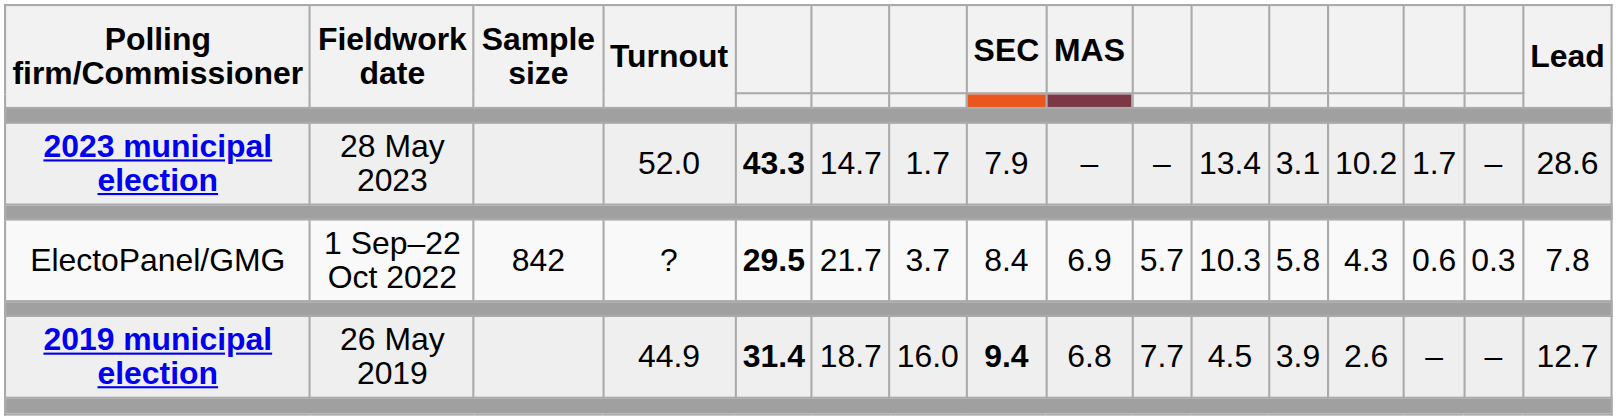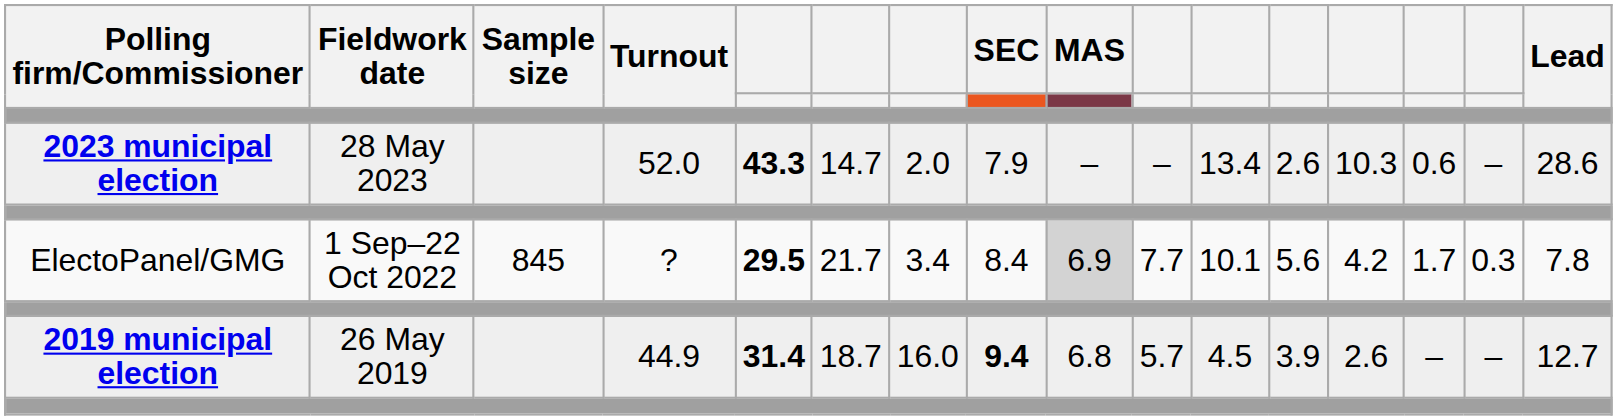(928, 163) 1.7 -> (928, 163) 2.0
(1298, 163) 3.1 -> (1298, 163) 2.6
(1366, 163) 10.2 -> (1366, 163) 10.3
(1434, 163) 1.7 -> (1434, 163) 0.6
(538, 260) 842 -> (538, 260) 845
(928, 260) 3.7 -> (928, 260) 3.4
(1089, 260) no background -> (1089, 260) lightgrey background
(1162, 260) 5.7 -> (1162, 260) 7.7
(1230, 260) 10.3 -> (1230, 260) 10.1
(1298, 260) 5.8 -> (1298, 260) 5.6
(1366, 260) 4.3 -> (1366, 260) 4.2
(1434, 260) 0.6 -> (1434, 260) 1.7
(1162, 357) 7.7 -> (1162, 357) 5.7
